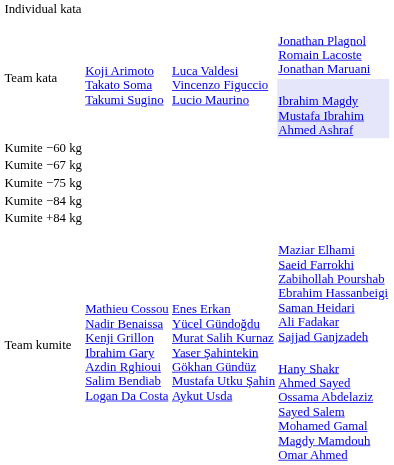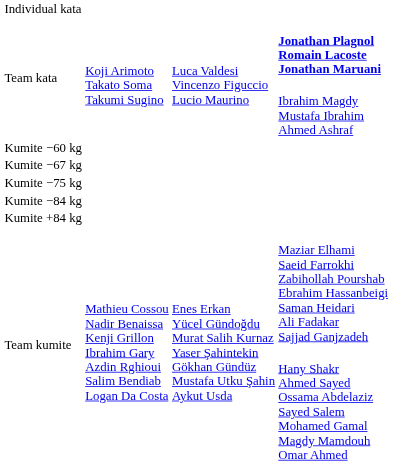(324, 55) normal -> (330, 55) bold
(321, 115) lavender background -> (321, 115) no background
